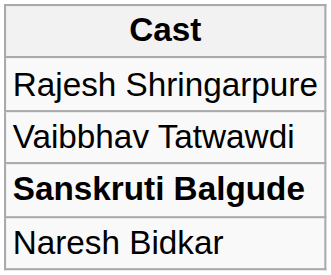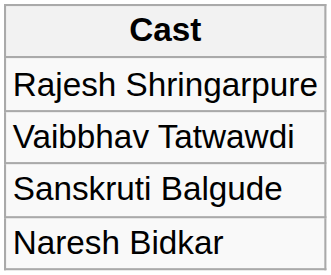(159, 189) bold -> (148, 189) normal
